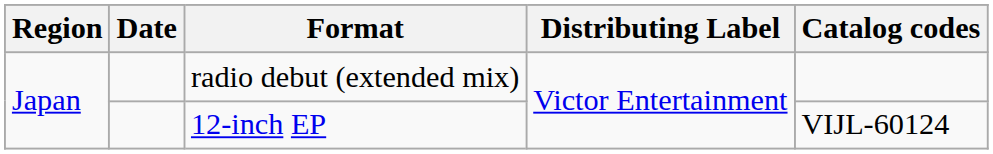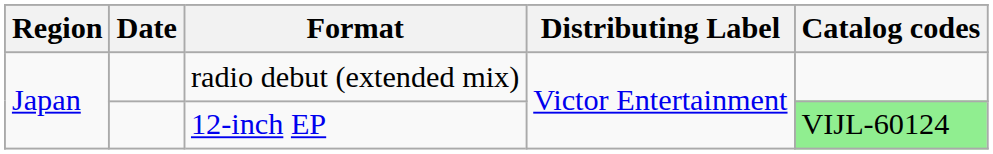(875, 124) no background -> (875, 124) lightgreen background
